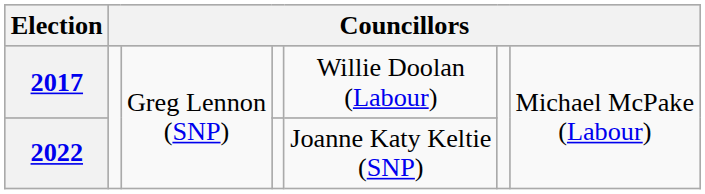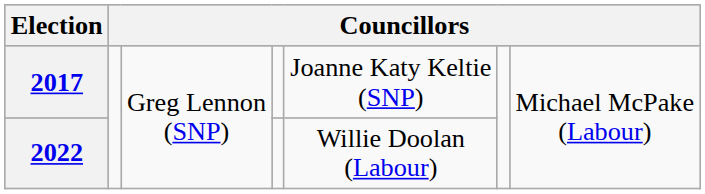(391, 81) Willie Doolan (Labour) -> (391, 81) Joanne Katy Keltie (SNP)
(391, 152) Joanne Katy Keltie (SNP) -> (391, 152) Willie Doolan (Labour)
